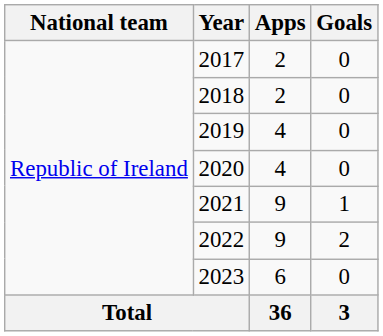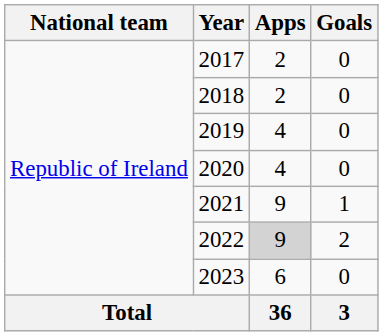(280, 240) no background -> (280, 240) lightgrey background
